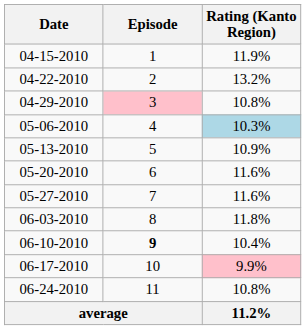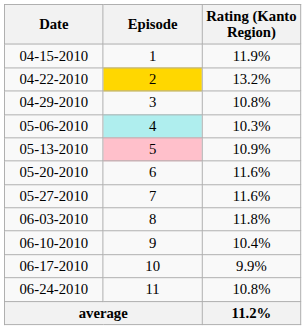(153, 79) no background -> (153, 79) gold background
(153, 102) pink background -> (153, 102) no background
(153, 126) no background -> (153, 126) paleturquoise background
(251, 126) lightblue background -> (251, 126) no background
(153, 149) no background -> (153, 149) pink background
(153, 242) bold -> (153, 242) normal
(251, 266) pink background -> (251, 266) no background
